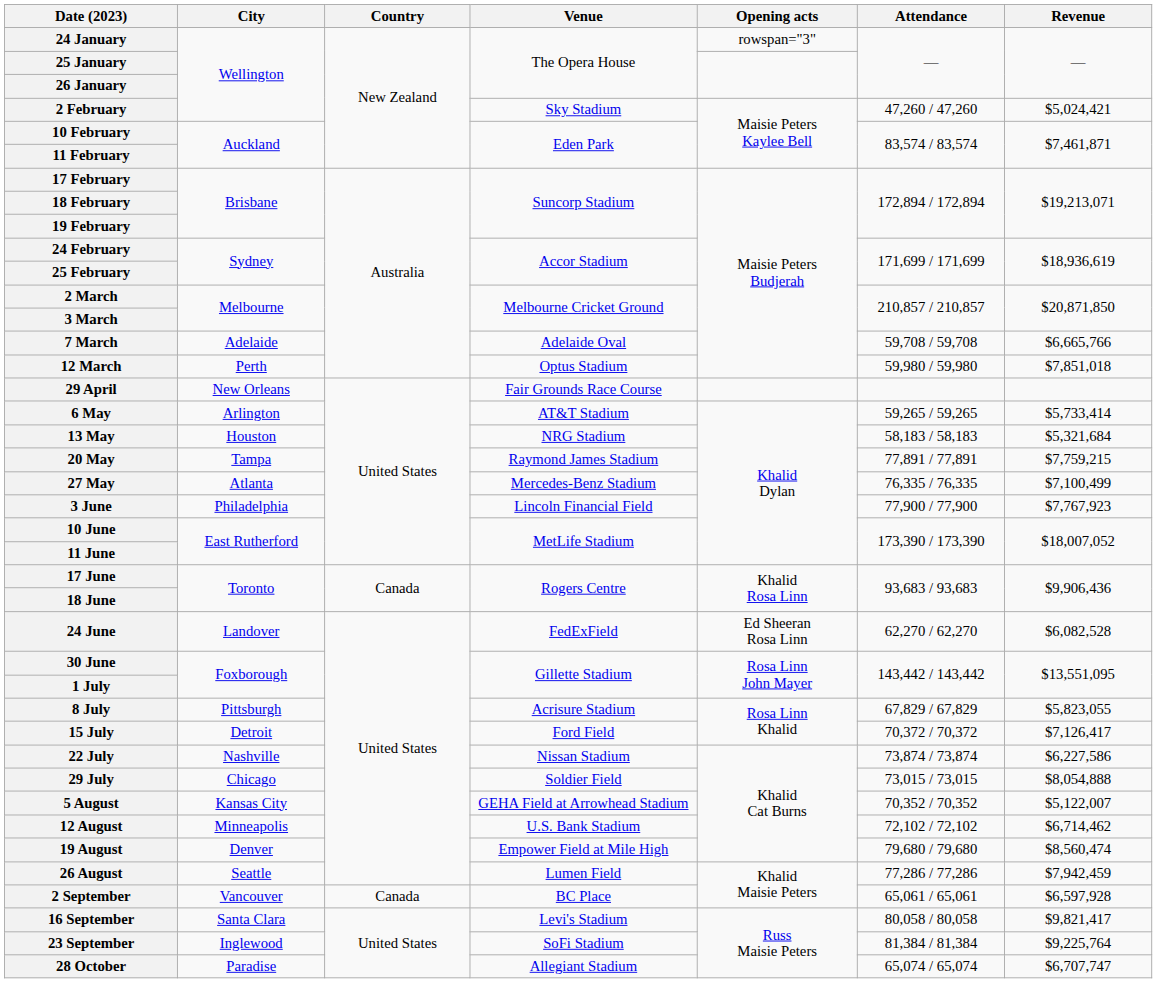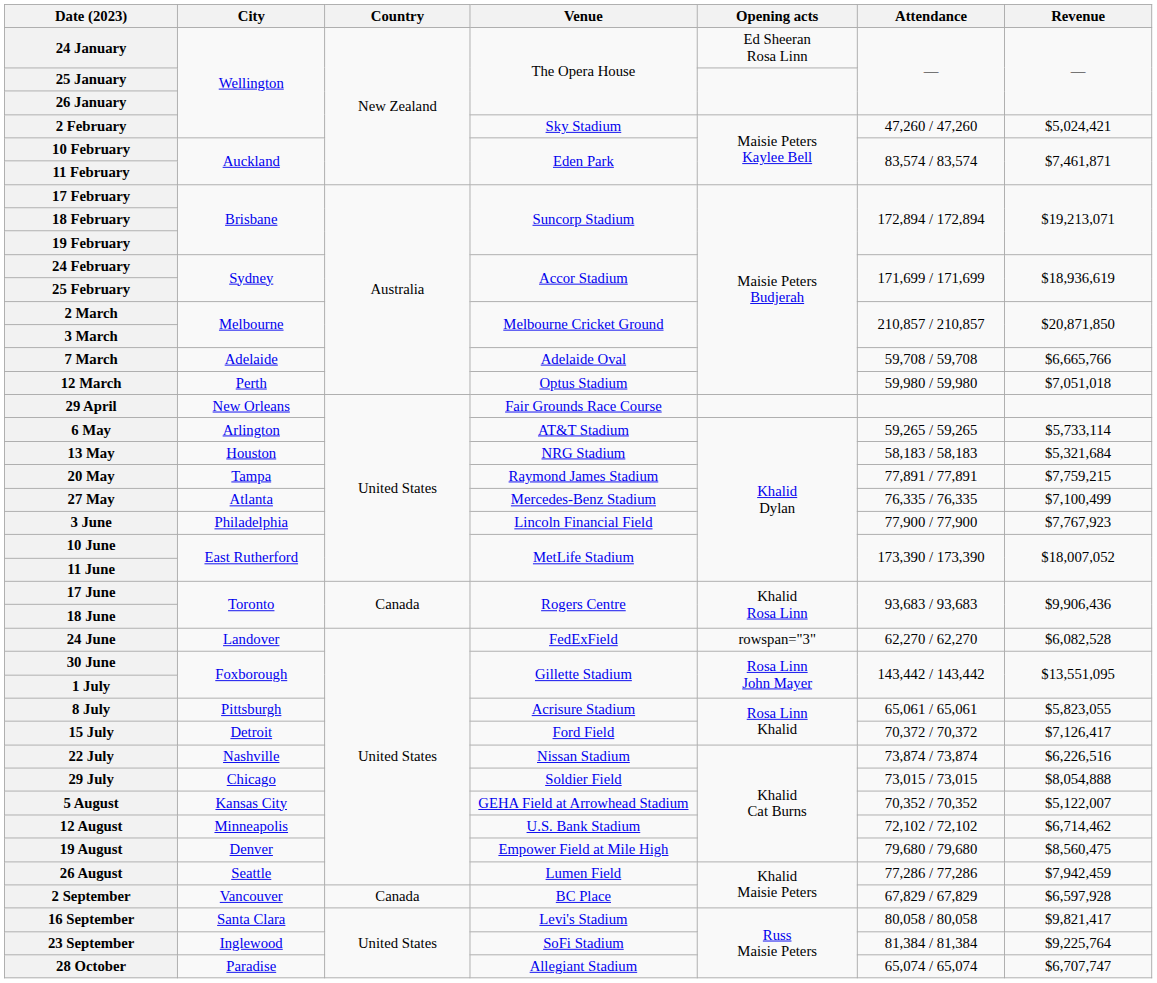(777, 39) rowspan="3" -> (777, 47) Ed Sheeran Rosa Linn
(1078, 366) $7,851,018 -> (1078, 382) $7,051,018
(1078, 413) $5,733,414 -> (1078, 429) $5,733,114
(777, 631) Ed Sheeran Rosa Linn -> (777, 639) rowspan="3"
(931, 709) 67,829 / 67,829 -> (931, 709) 65,061 / 65,061
(1078, 756) $6,227,586 -> (1078, 756) $6,226,516
(1078, 849) $8,560,474 -> (1078, 849) $8,560,475
(931, 896) 65,061 / 65,061 -> (931, 896) 67,829 / 67,829
